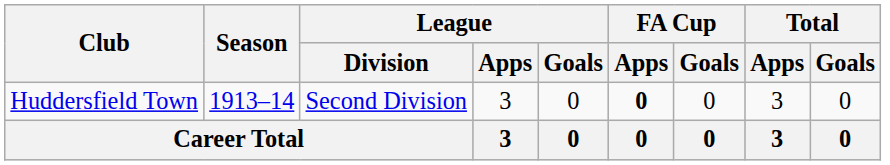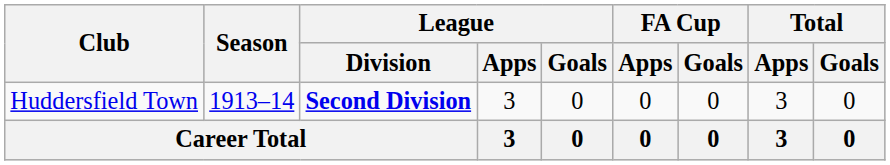(386, 100) normal -> (388, 100) bold
(641, 100) bold -> (645, 100) normal
